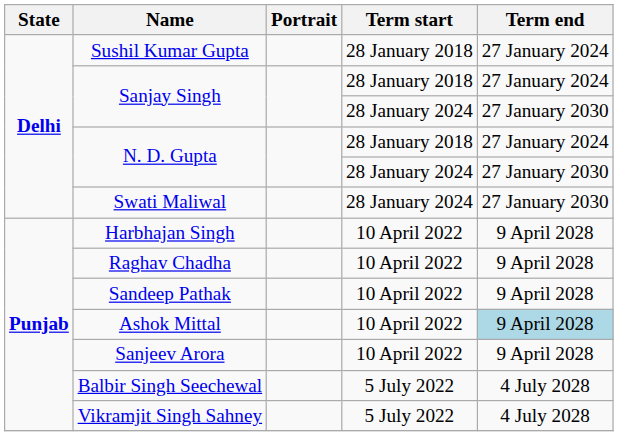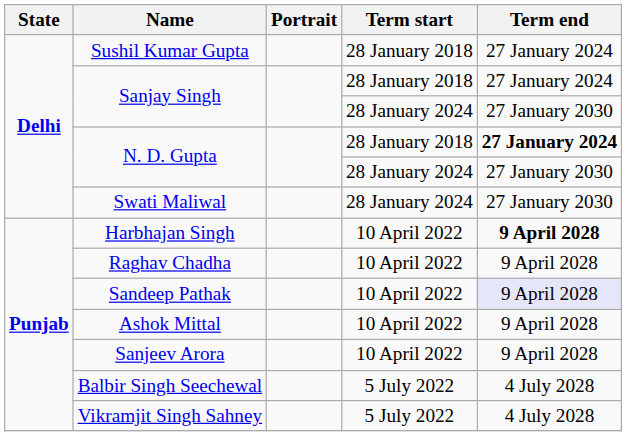(545, 141) normal -> (549, 141) bold
(545, 232) normal -> (549, 232) bold
(545, 293) no background -> (549, 293) lavender background
(545, 324) lightblue background -> (549, 324) no background
